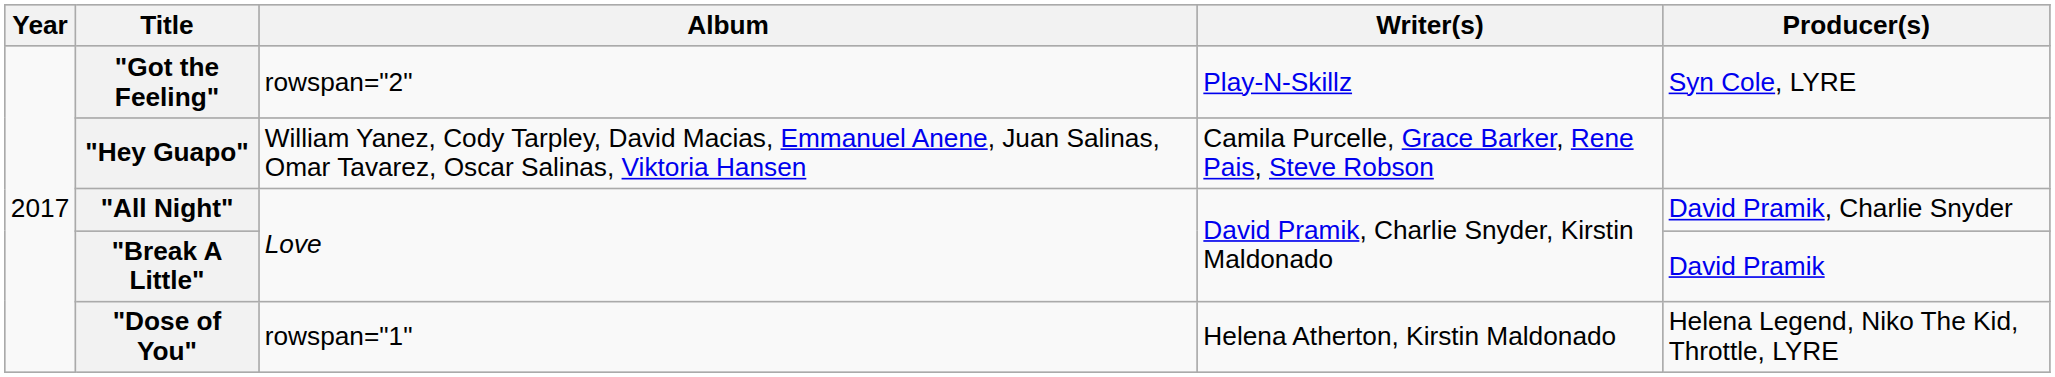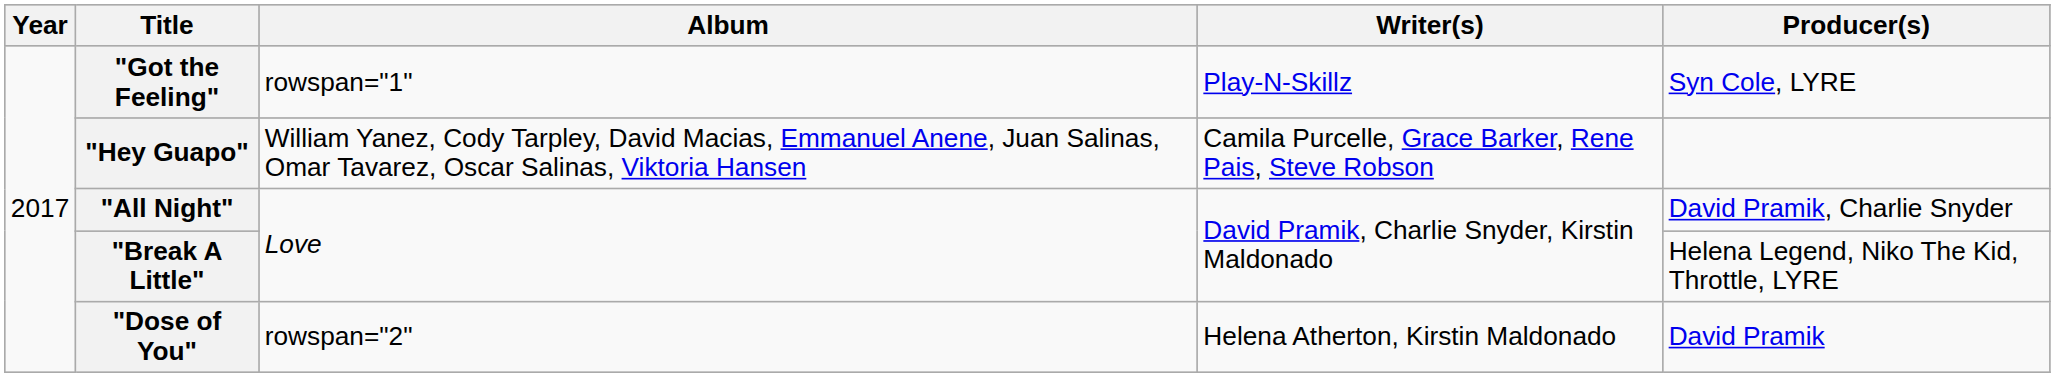(339, 81) rowspan="2" -> (339, 81) rowspan="1"
(1747, 265) David Pramik -> (1843, 265) Helena Legend, Niko The Kid, Throttle, LYRE
(339, 336) rowspan="1" -> (339, 336) rowspan="2"
(1843, 336) Helena Legend, Niko The Kid, Throttle, LYRE -> (1747, 336) David Pramik
